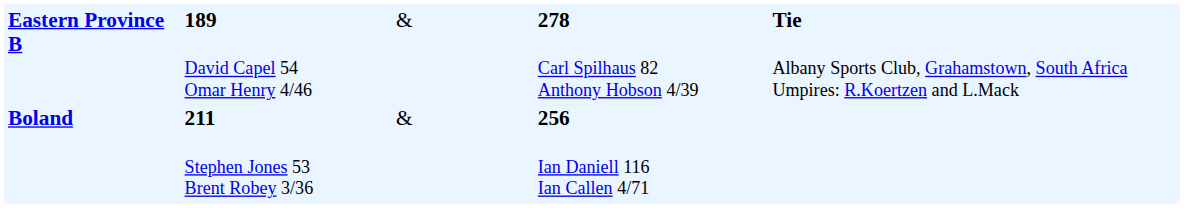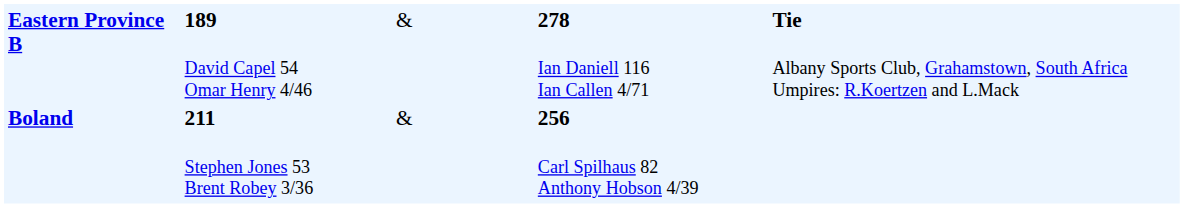(618, 79) Carl Spilhaus 82 Anthony Hobson 4/39 -> (594, 79) Ian Daniell 116 Ian Callen 4/71
(594, 178) Ian Daniell 116 Ian Callen 4/71 -> (618, 178) Carl Spilhaus 82 Anthony Hobson 4/39
